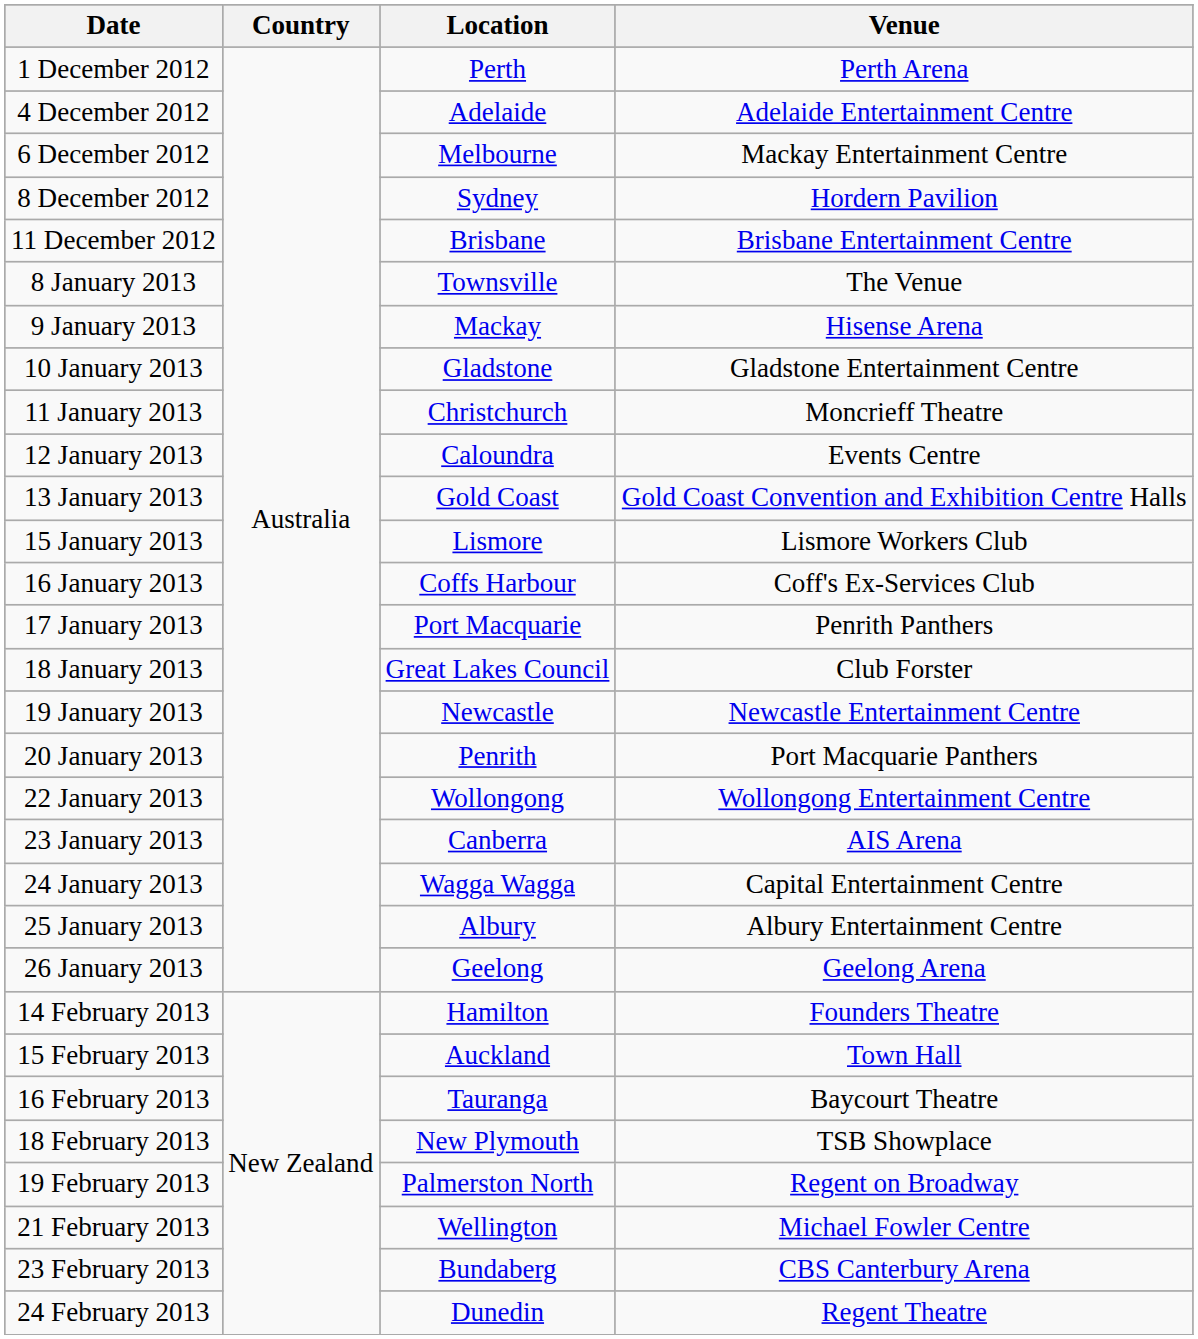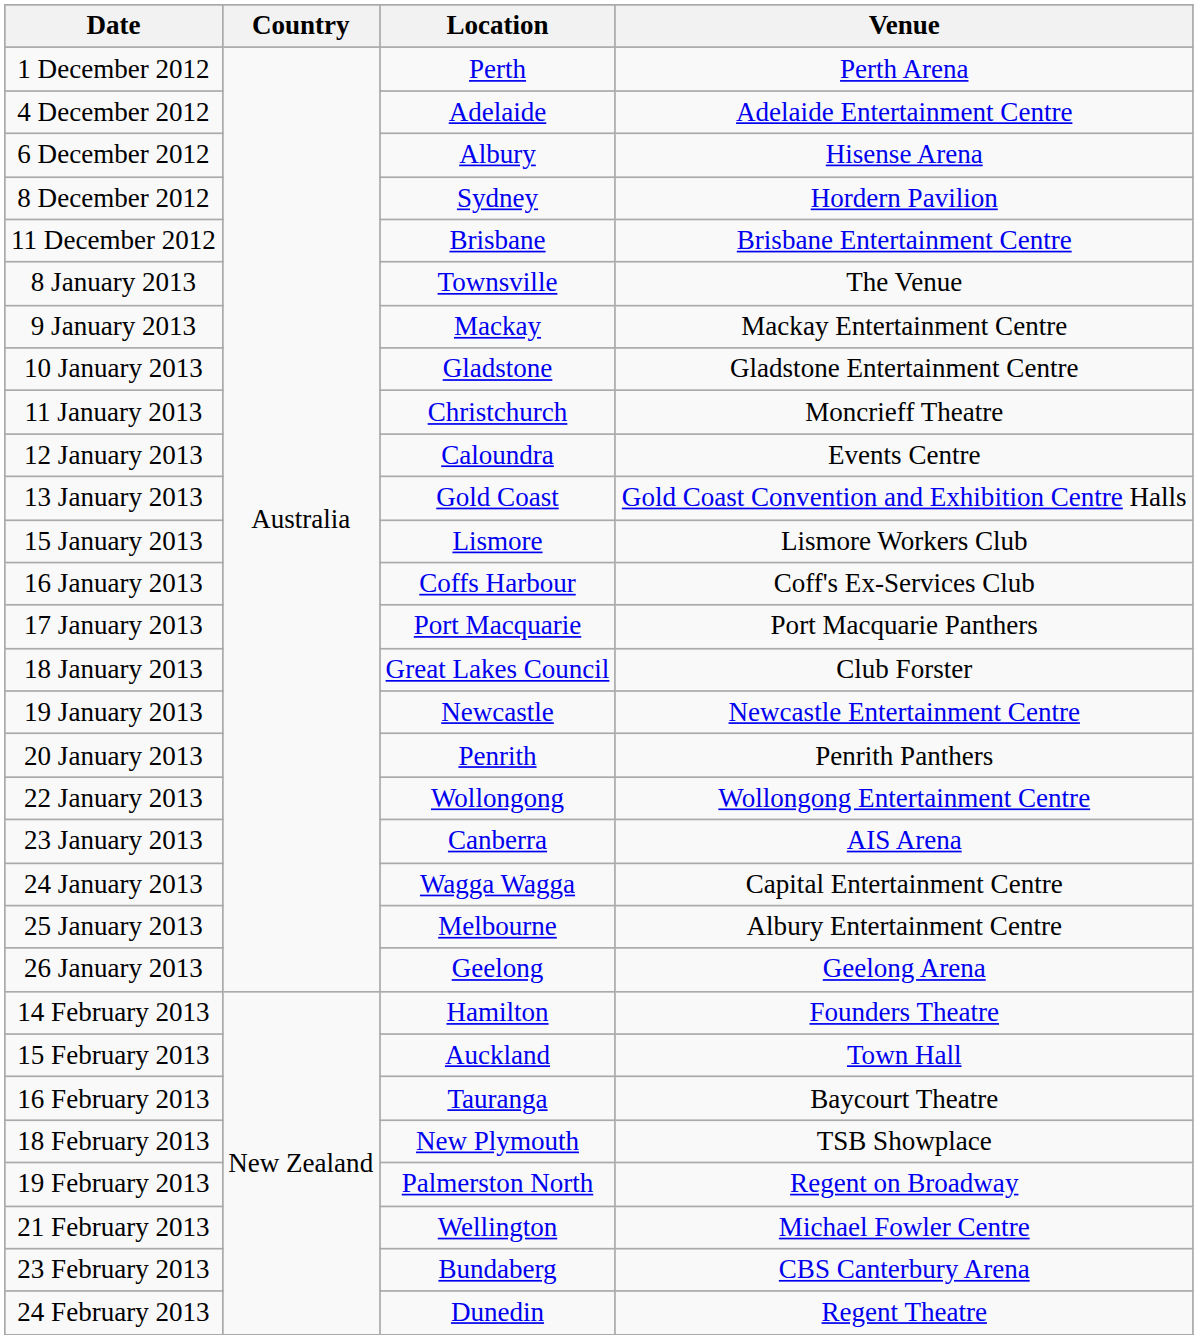(497, 154) Melbourne -> (497, 154) Albury
(904, 154) Mackay Entertainment Centre -> (904, 154) Hisense Arena
(904, 326) Hisense Arena -> (904, 326) Mackay Entertainment Centre
(904, 626) Penrith Panthers -> (904, 626) Port Macquarie Panthers
(904, 754) Port Macquarie Panthers -> (904, 754) Penrith Panthers
(497, 926) Albury -> (497, 926) Melbourne
